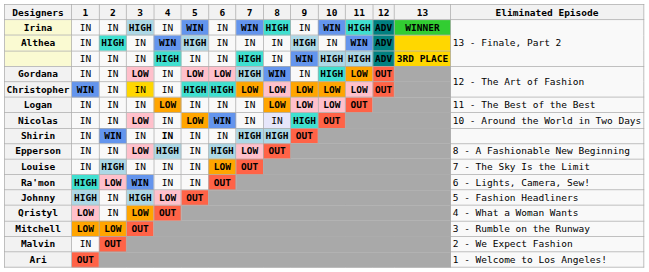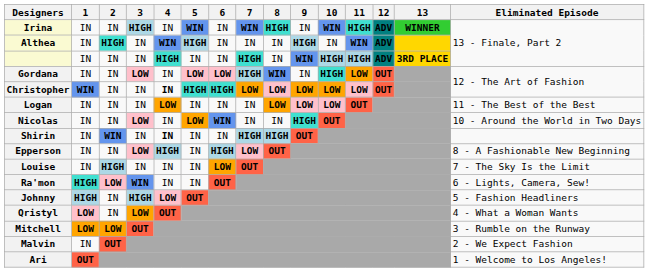(140, 89) gold background -> (140, 89) no background
(168, 89) normal -> (168, 89) bold
(277, 120) lavender background -> (277, 120) no background
